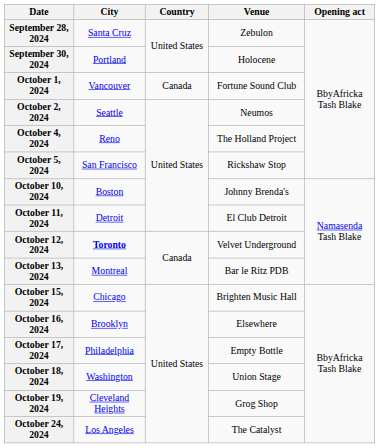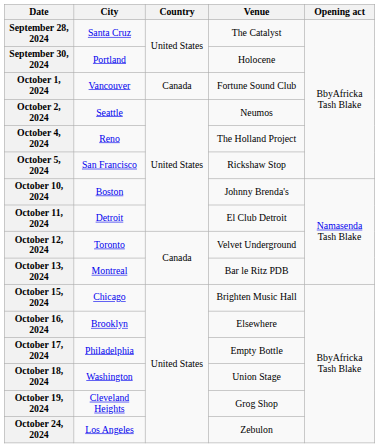(257, 33) Zebulon -> (257, 33) The Catalyst
(109, 244) bold -> (109, 244) normal
(257, 430) The Catalyst -> (257, 430) Zebulon
